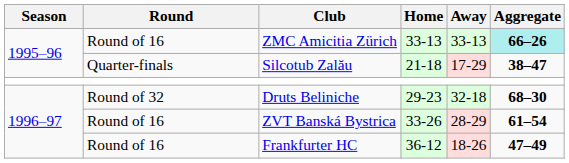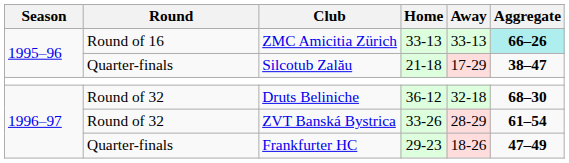(424, 96) 29-23 -> (424, 96) 36-12
(125, 121) Round of 16 -> (125, 121) Round of 32
(125, 145) Round of 16 -> (130, 145) Quarter-finals
(424, 145) 36-12 -> (424, 145) 29-23
